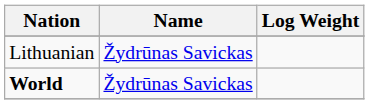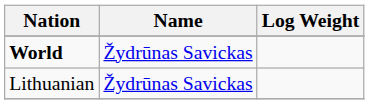rows swapped: (36, 83) <-> (52, 51)
